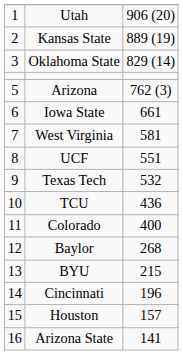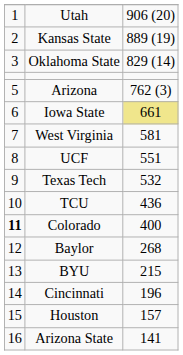(151, 112) no background -> (151, 112) khaki background
(15, 225) normal -> (15, 225) bold
